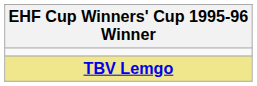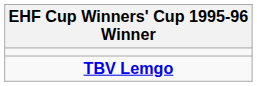(128, 68) khaki background -> (128, 68) no background
